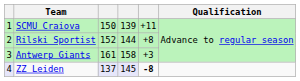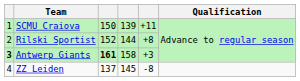(9, 55) normal -> (9, 55) bold
(108, 55) normal -> (108, 55) bold
(9, 69) lavender background -> (9, 69) no background
(108, 69) lavender background -> (108, 69) no background
(128, 69) lavender background -> (128, 69) no background
(148, 69) bold -> (148, 69) normal
